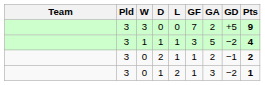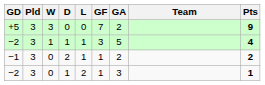columns swapped: (61, 12) <-> (231, 12)
